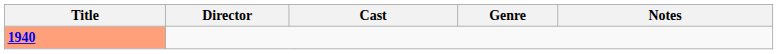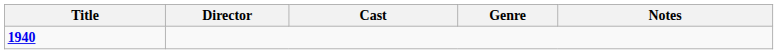(22, 37) lightsalmon background -> (22, 37) no background
